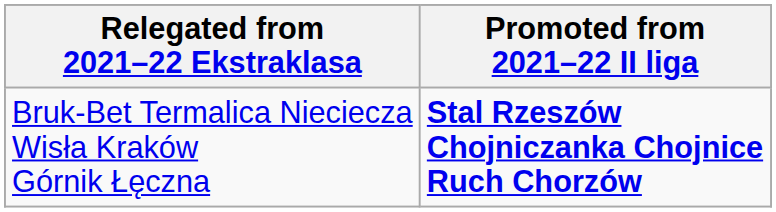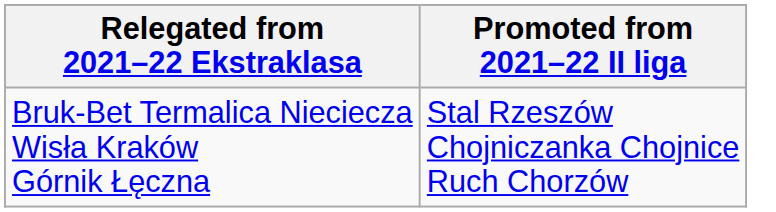(595, 146) bold -> (583, 146) normal
